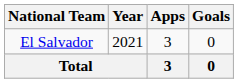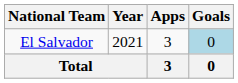(211, 41) no background -> (211, 41) lightblue background
